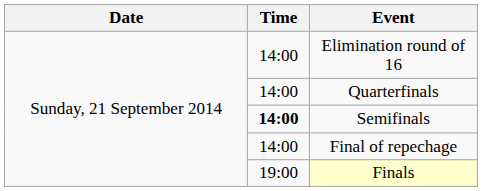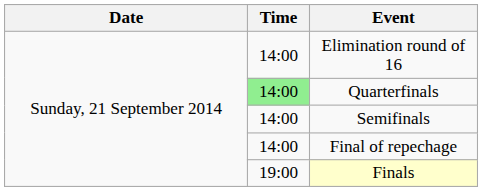(279, 91) no background -> (279, 91) lightgreen background
(279, 118) bold -> (279, 118) normal
